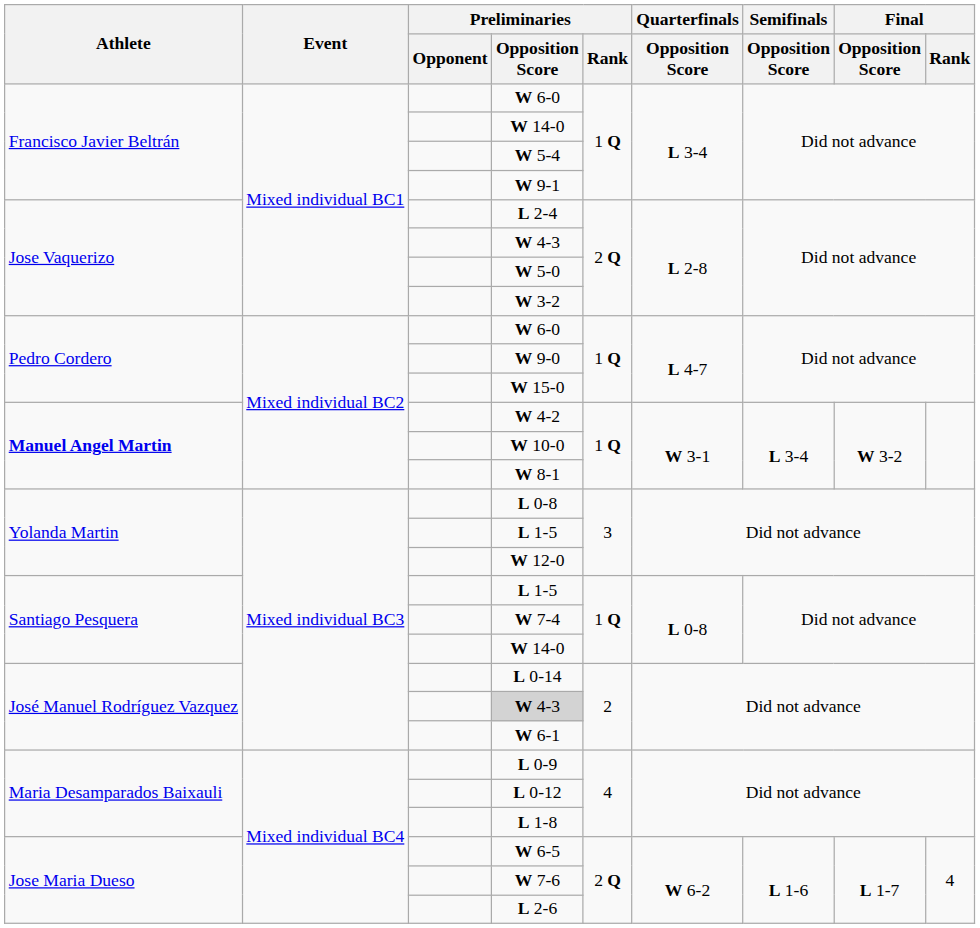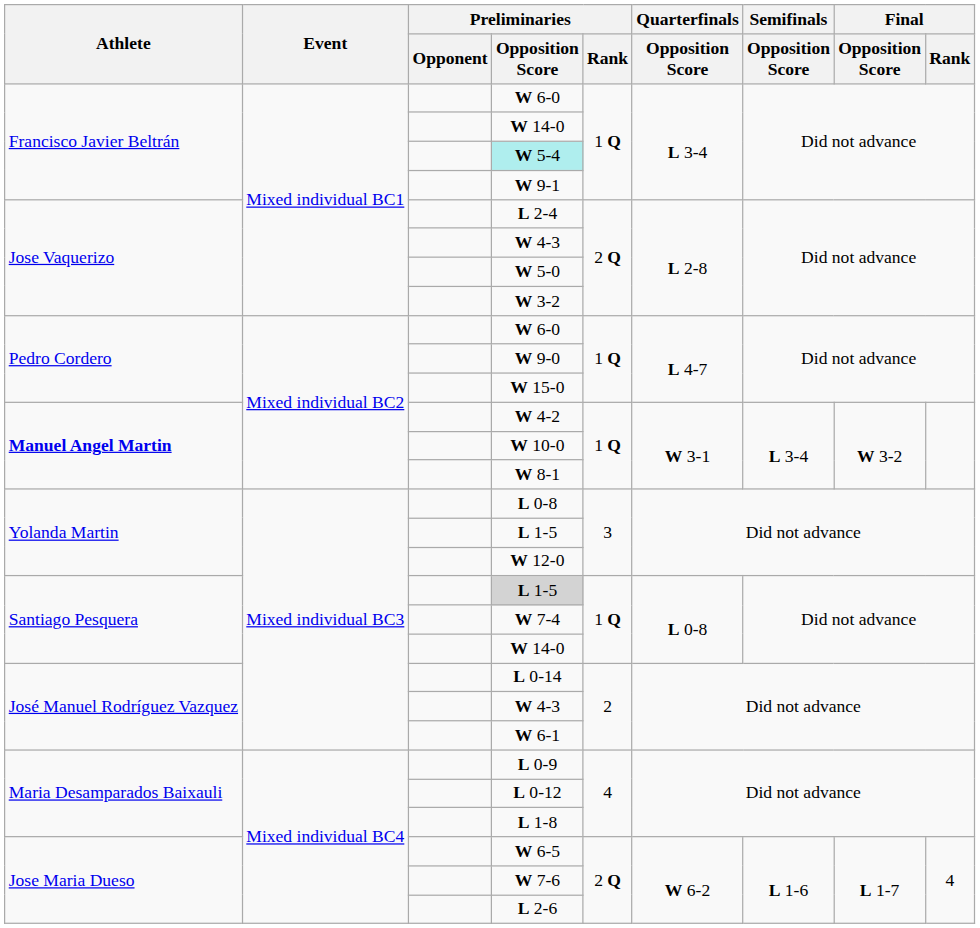(537, 156) no background -> (537, 156) paleturquoise background
(537, 590) no background -> (537, 590) lightgrey background
(537, 706) lightgrey background -> (537, 706) no background
